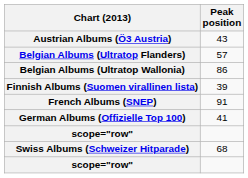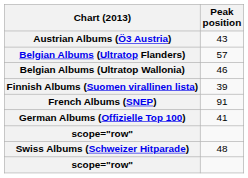(222, 70) 86 -> (222, 70) 46
(222, 149) 68 -> (222, 149) 48
